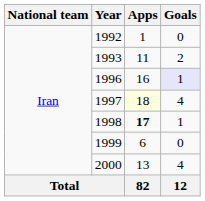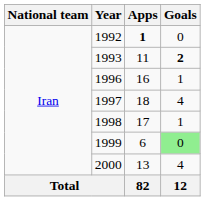(143, 36) normal -> (143, 36) bold
(180, 57) normal -> (180, 57) bold
(180, 79) lavender background -> (180, 79) no background
(143, 100) lightyellow background -> (143, 100) no background
(143, 121) bold -> (143, 121) normal
(180, 143) no background -> (180, 143) lightgreen background
